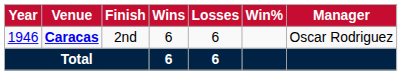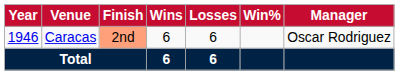(72, 37) bold -> (71, 37) normal
(125, 37) no background -> (123, 37) lightsalmon background
